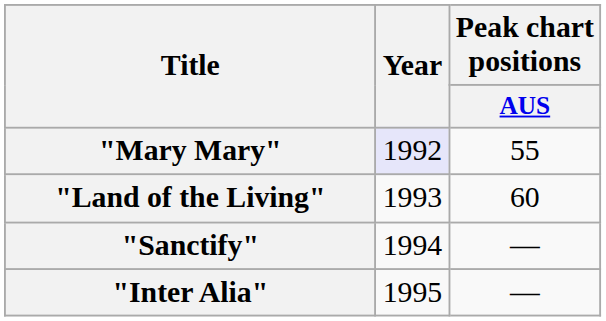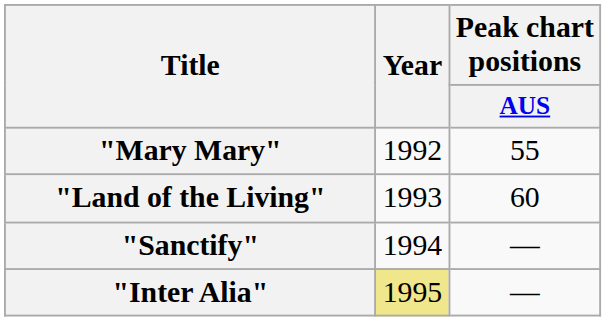(412, 150) lavender background -> (412, 150) no background
(412, 292) no background -> (412, 292) khaki background
